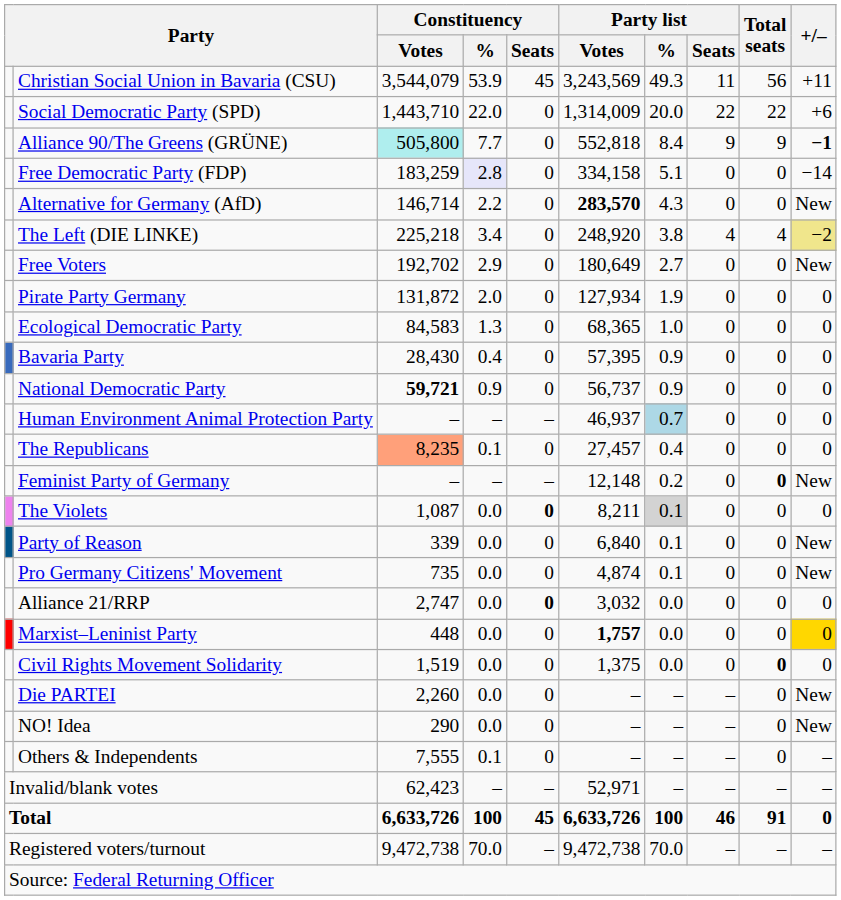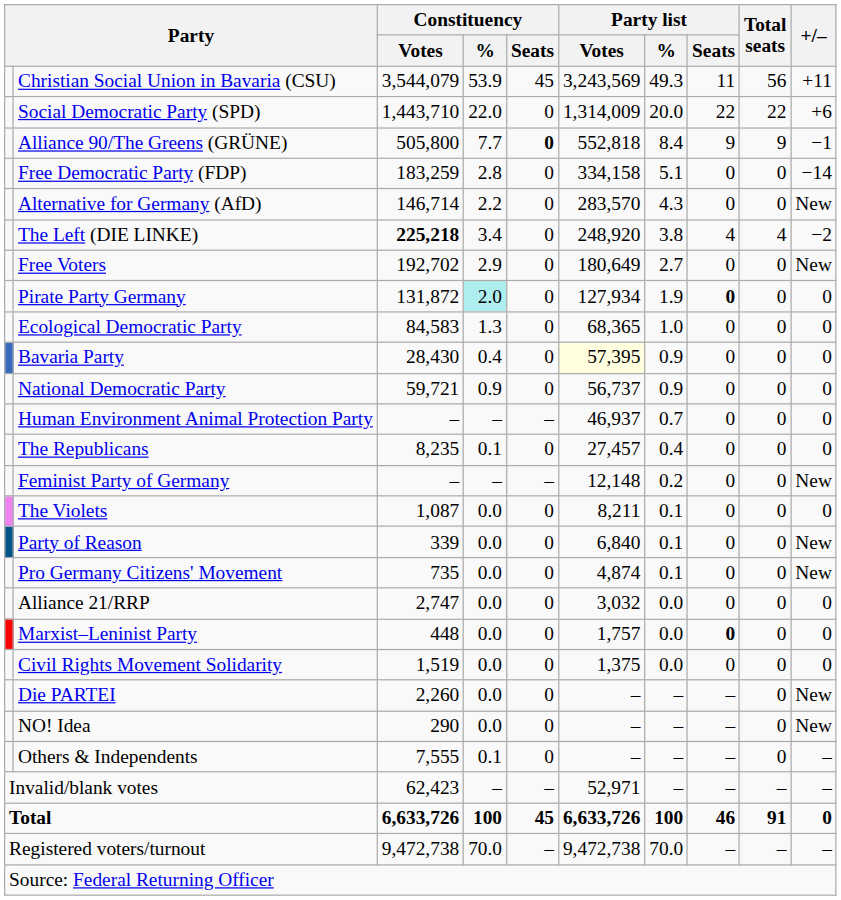(428, 142) paleturquoise background -> (428, 142) no background
(549, 142) normal -> (549, 142) bold
(822, 142) bold -> (822, 142) normal
(490, 173) lavender background -> (490, 173) no background
(609, 204) bold -> (609, 204) normal
(428, 234) normal -> (428, 234) bold
(822, 234) khaki background -> (822, 234) no background
(490, 296) no background -> (490, 296) paleturquoise background
(730, 296) normal -> (730, 296) bold
(614, 357) no background -> (614, 357) lightyellow background
(433, 388) bold -> (433, 388) normal
(671, 419) lightblue background -> (671, 419) no background
(437, 449) lightsalmon background -> (437, 449) no background
(782, 480) bold -> (782, 480) normal
(549, 511) bold -> (549, 511) normal
(671, 511) lightgrey background -> (671, 511) no background
(549, 603) bold -> (549, 603) normal
(619, 633) bold -> (619, 633) normal
(730, 633) normal -> (730, 633) bold
(827, 633) gold background -> (827, 633) no background
(782, 664) bold -> (782, 664) normal
